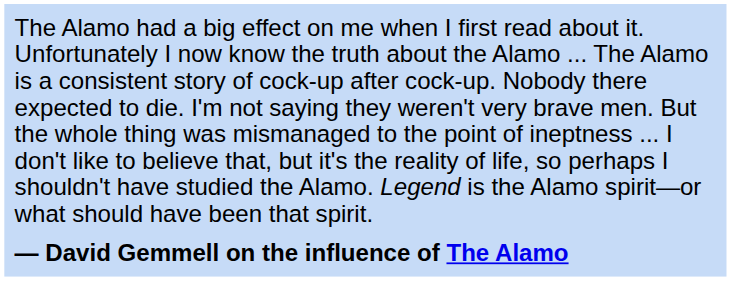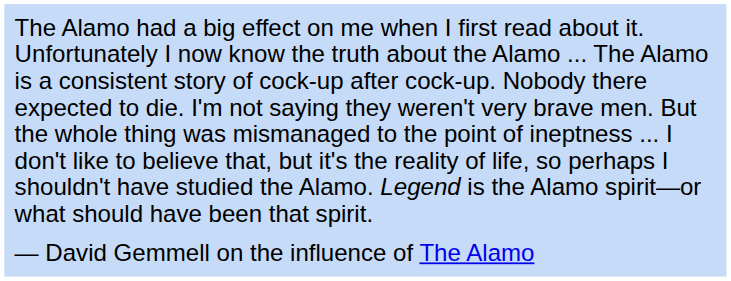(292, 253) bold -> (275, 253) normal
